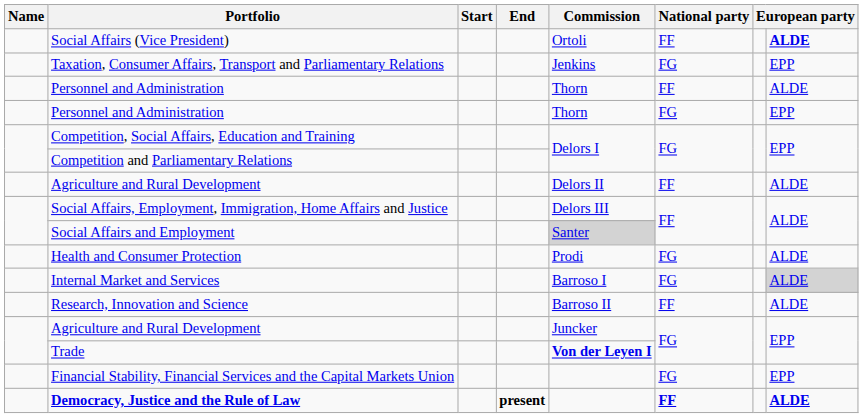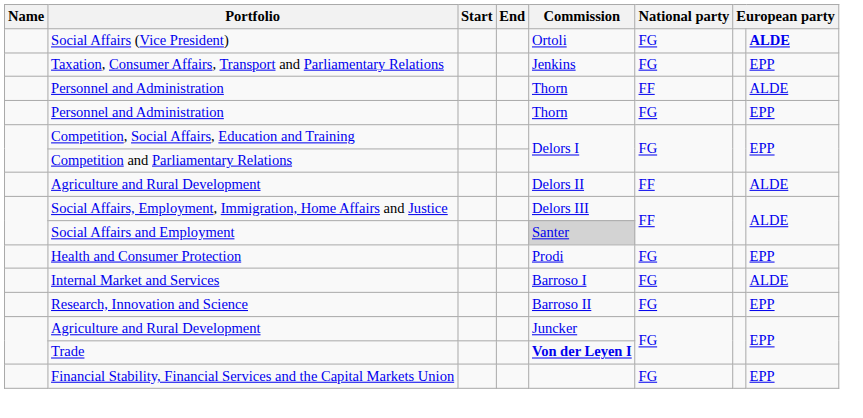(667, 40) FF -> (648, 40) FG
(789, 256) ALDE -> (762, 256) EPP
(789, 280) lightgrey background -> (769, 280) no background
(667, 304) FF -> (648, 304) FG
(789, 304) ALDE -> (762, 304) EPP
- row: (176, 400)
